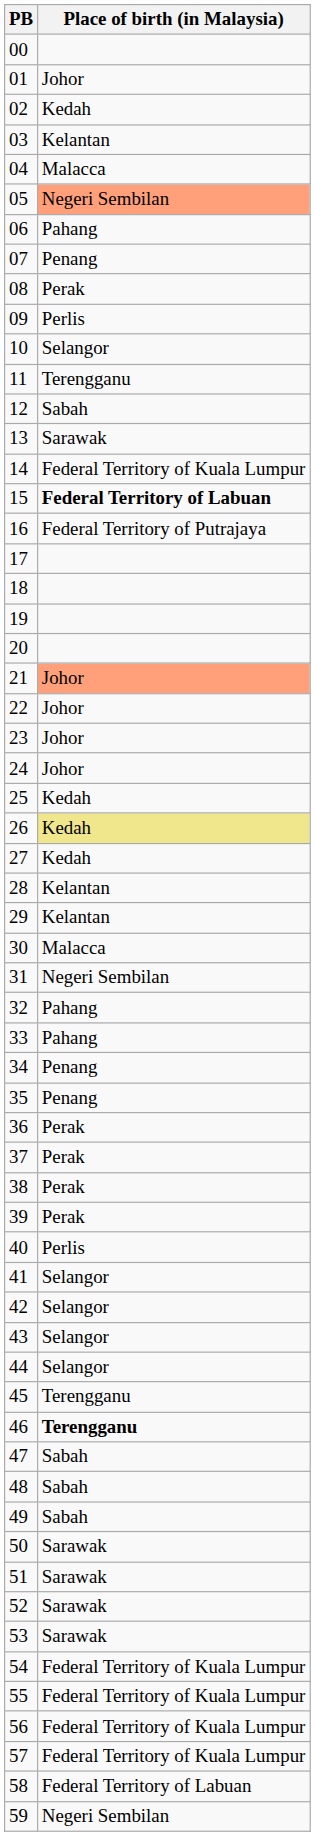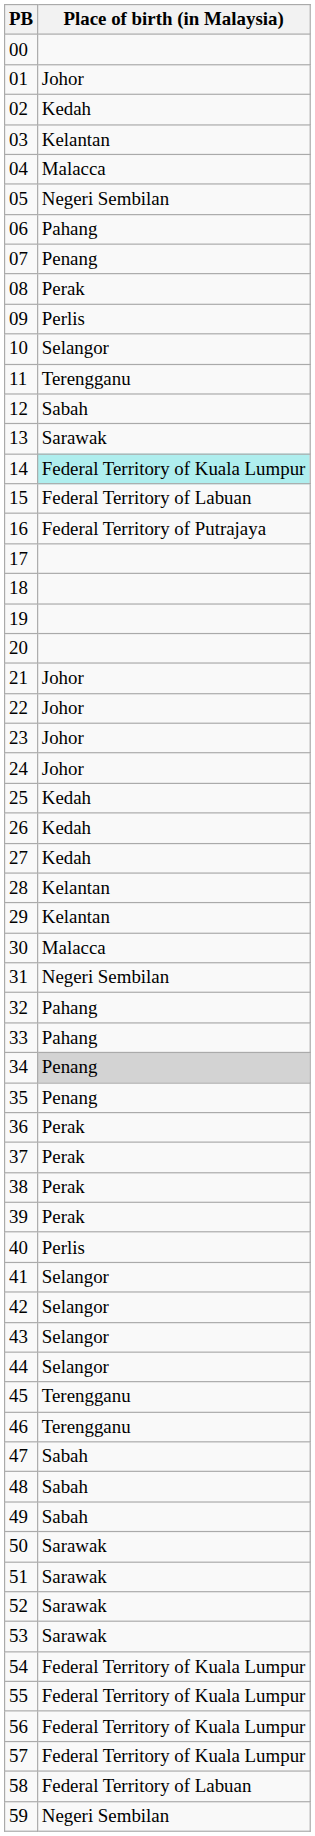(105, 199) lightsalmon background -> (105, 199) no background
(174, 468) no background -> (174, 468) paleturquoise background
(156, 498) bold -> (147, 498) normal
(63, 678) lightsalmon background -> (63, 678) no background
(66, 827) khaki background -> (66, 827) no background
(70, 1067) no background -> (70, 1067) lightgrey background
(90, 1426) bold -> (86, 1426) normal
